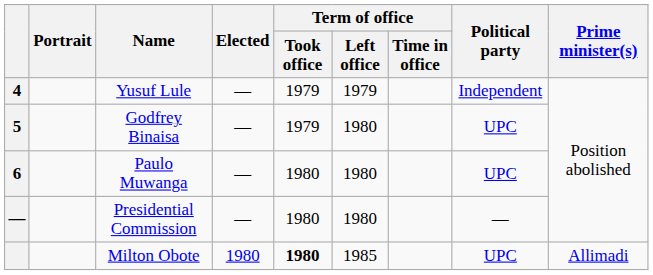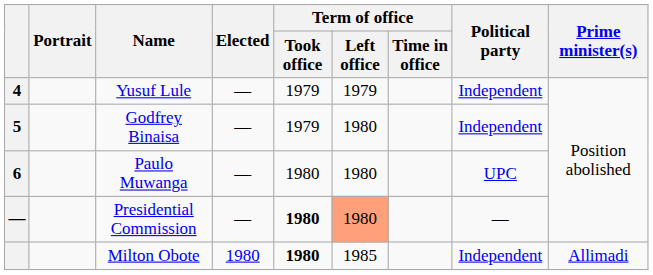(500, 127) UPC -> (500, 127) Independent
(303, 219) normal -> (303, 219) bold
(360, 219) no background -> (360, 219) lightsalmon background
(500, 255) UPC -> (500, 255) Independent
